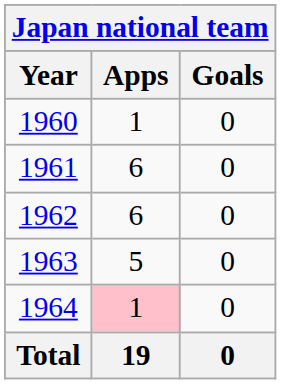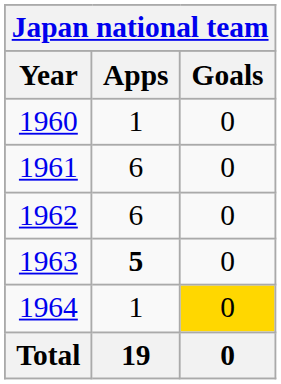(136, 261) normal -> (136, 261) bold
(136, 307) pink background -> (136, 307) no background
(228, 307) no background -> (228, 307) gold background
